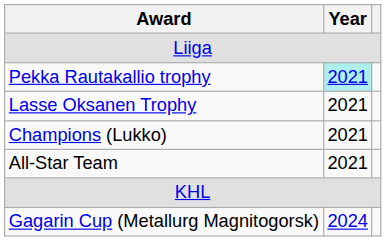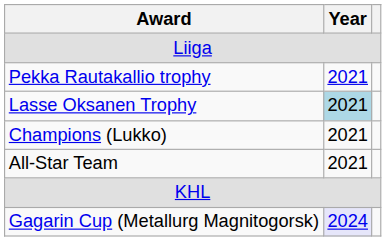(348, 76) paleturquoise background -> (348, 76) no background
(348, 105) no background -> (348, 105) lightblue background
(348, 221) no background -> (348, 221) lavender background
